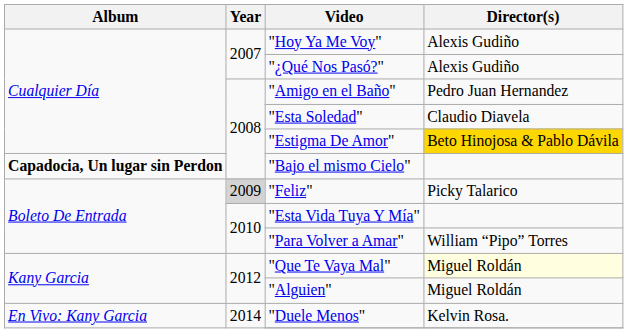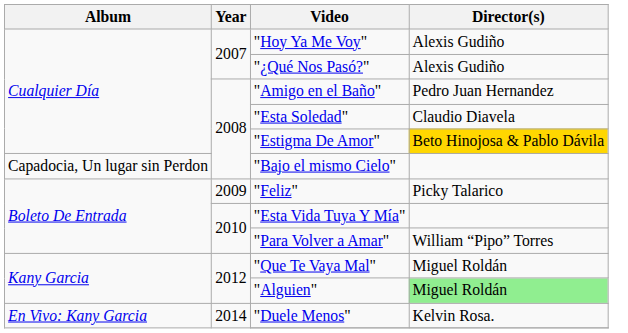(115, 166) bold -> (108, 166) normal
(245, 191) lightgrey background -> (231, 191) no background
(474, 265) lightyellow background -> (460, 265) no background
(474, 290) no background -> (460, 290) lightgreen background
